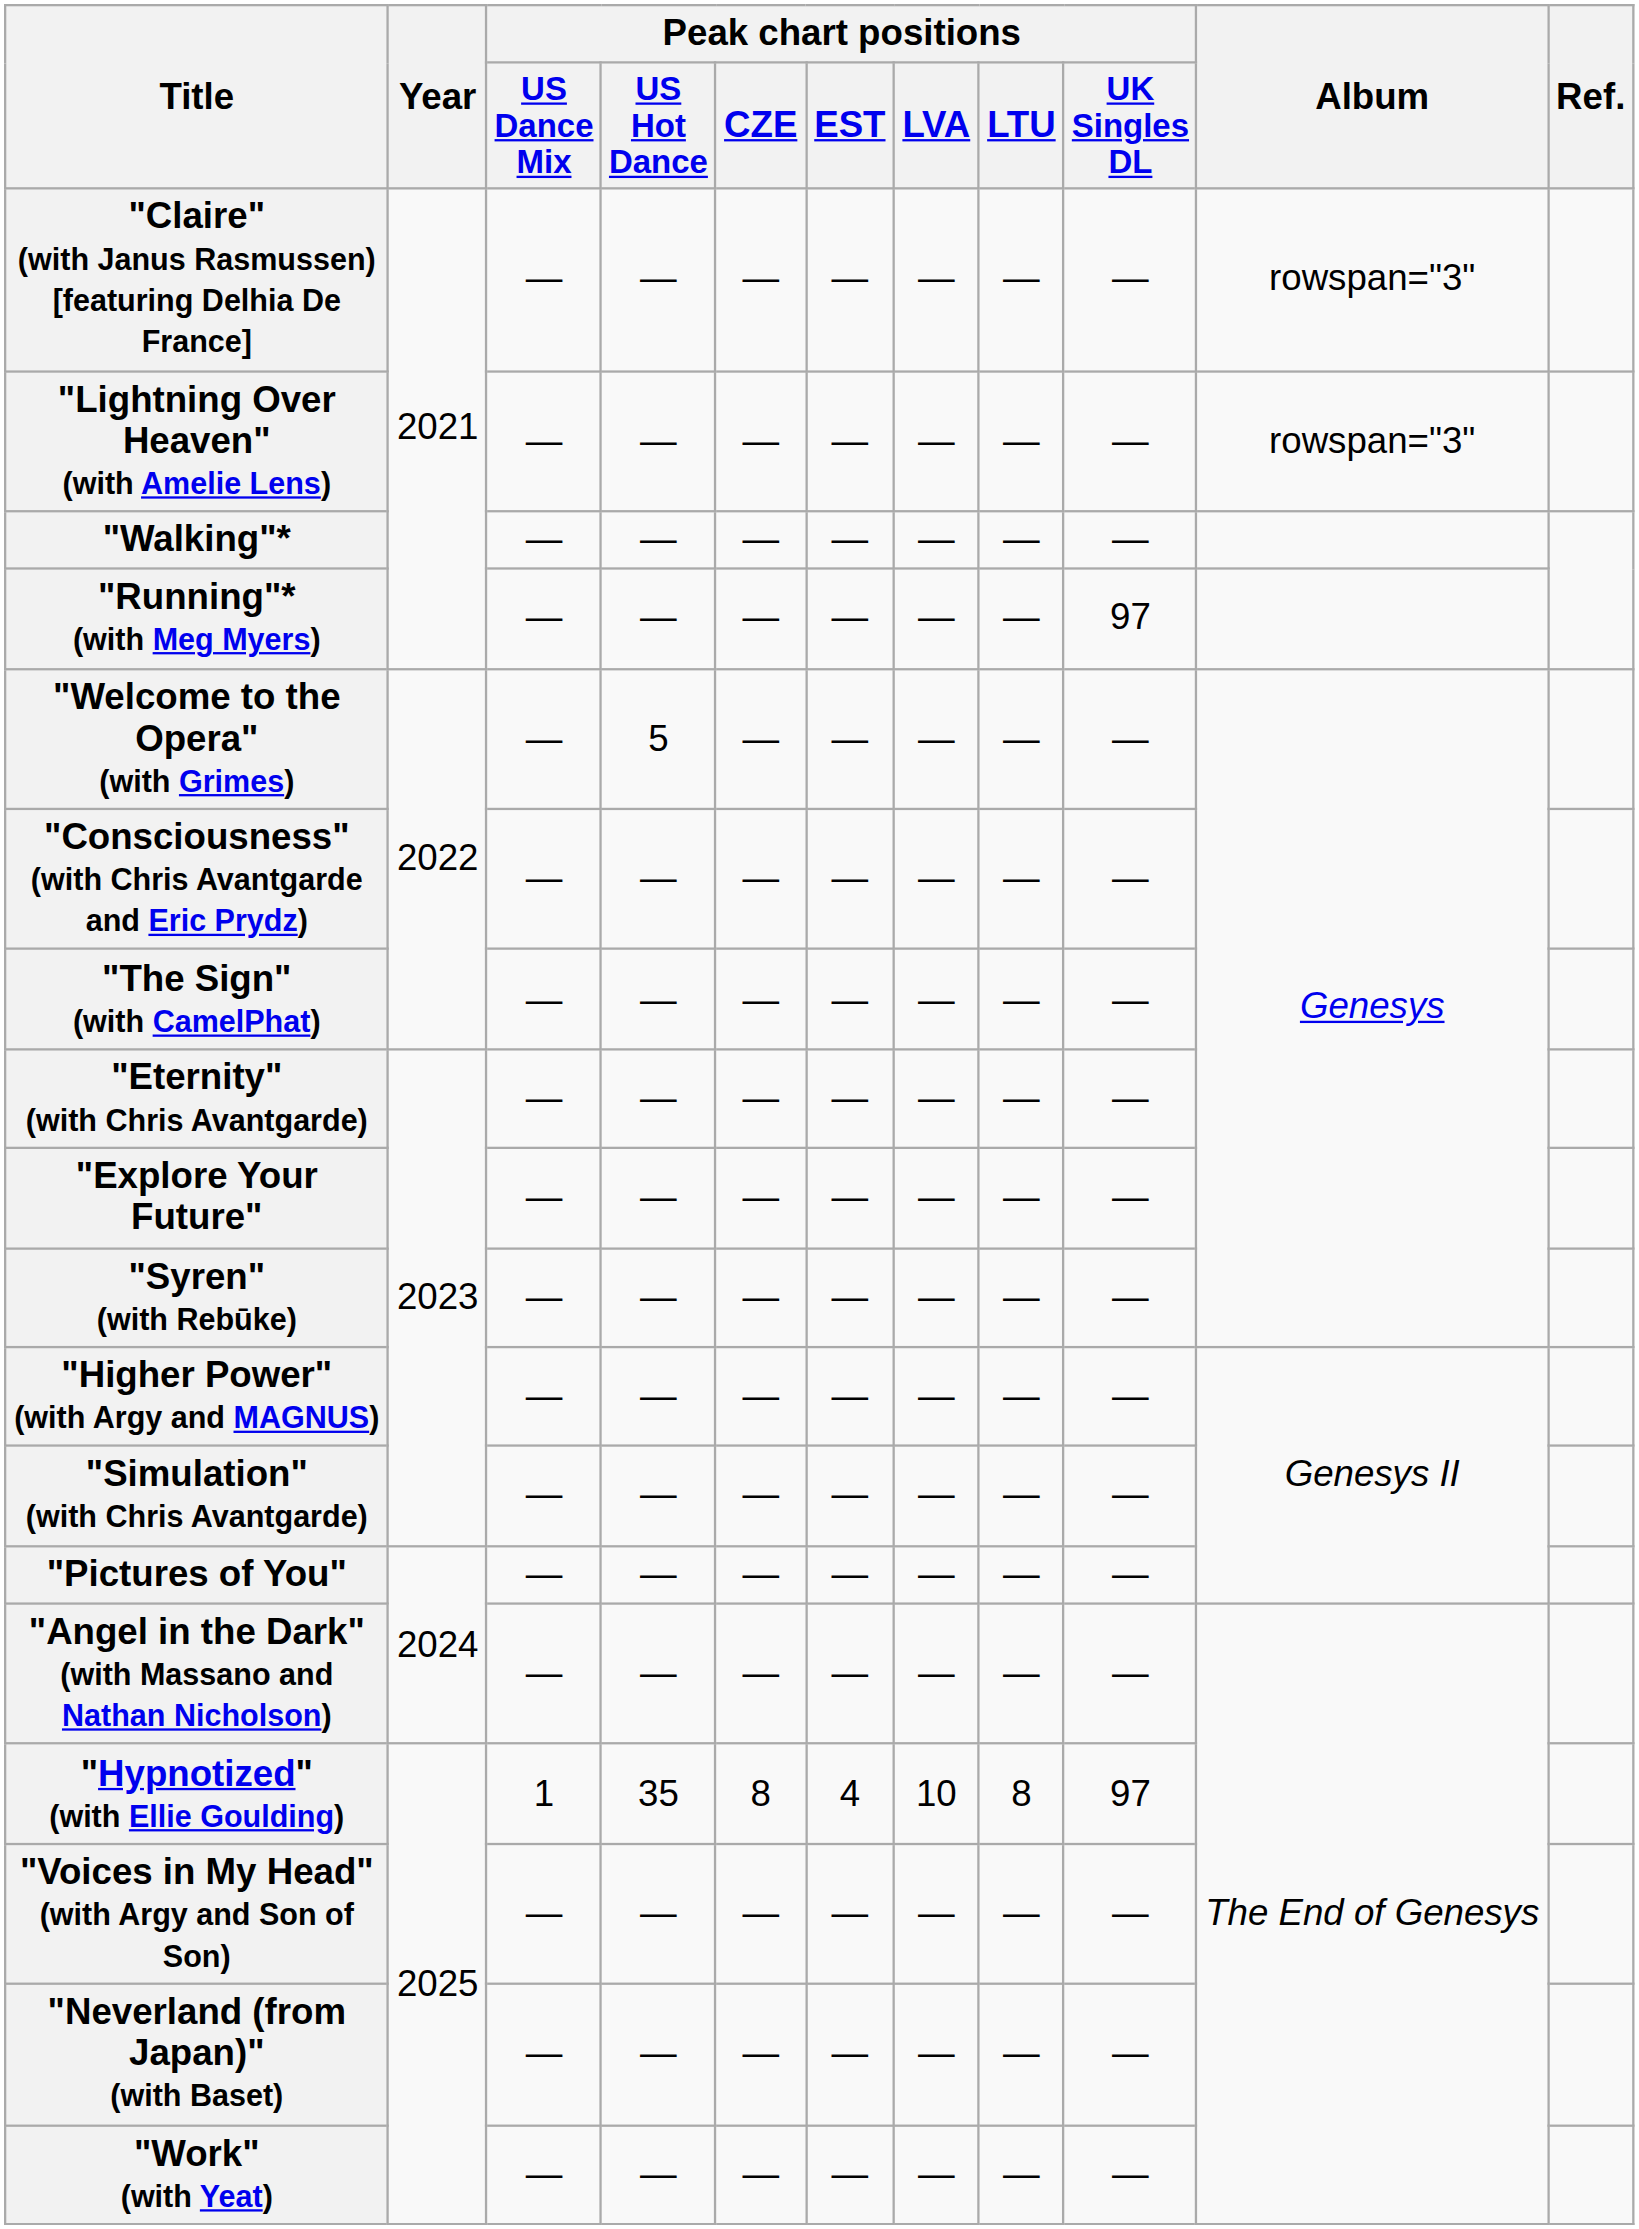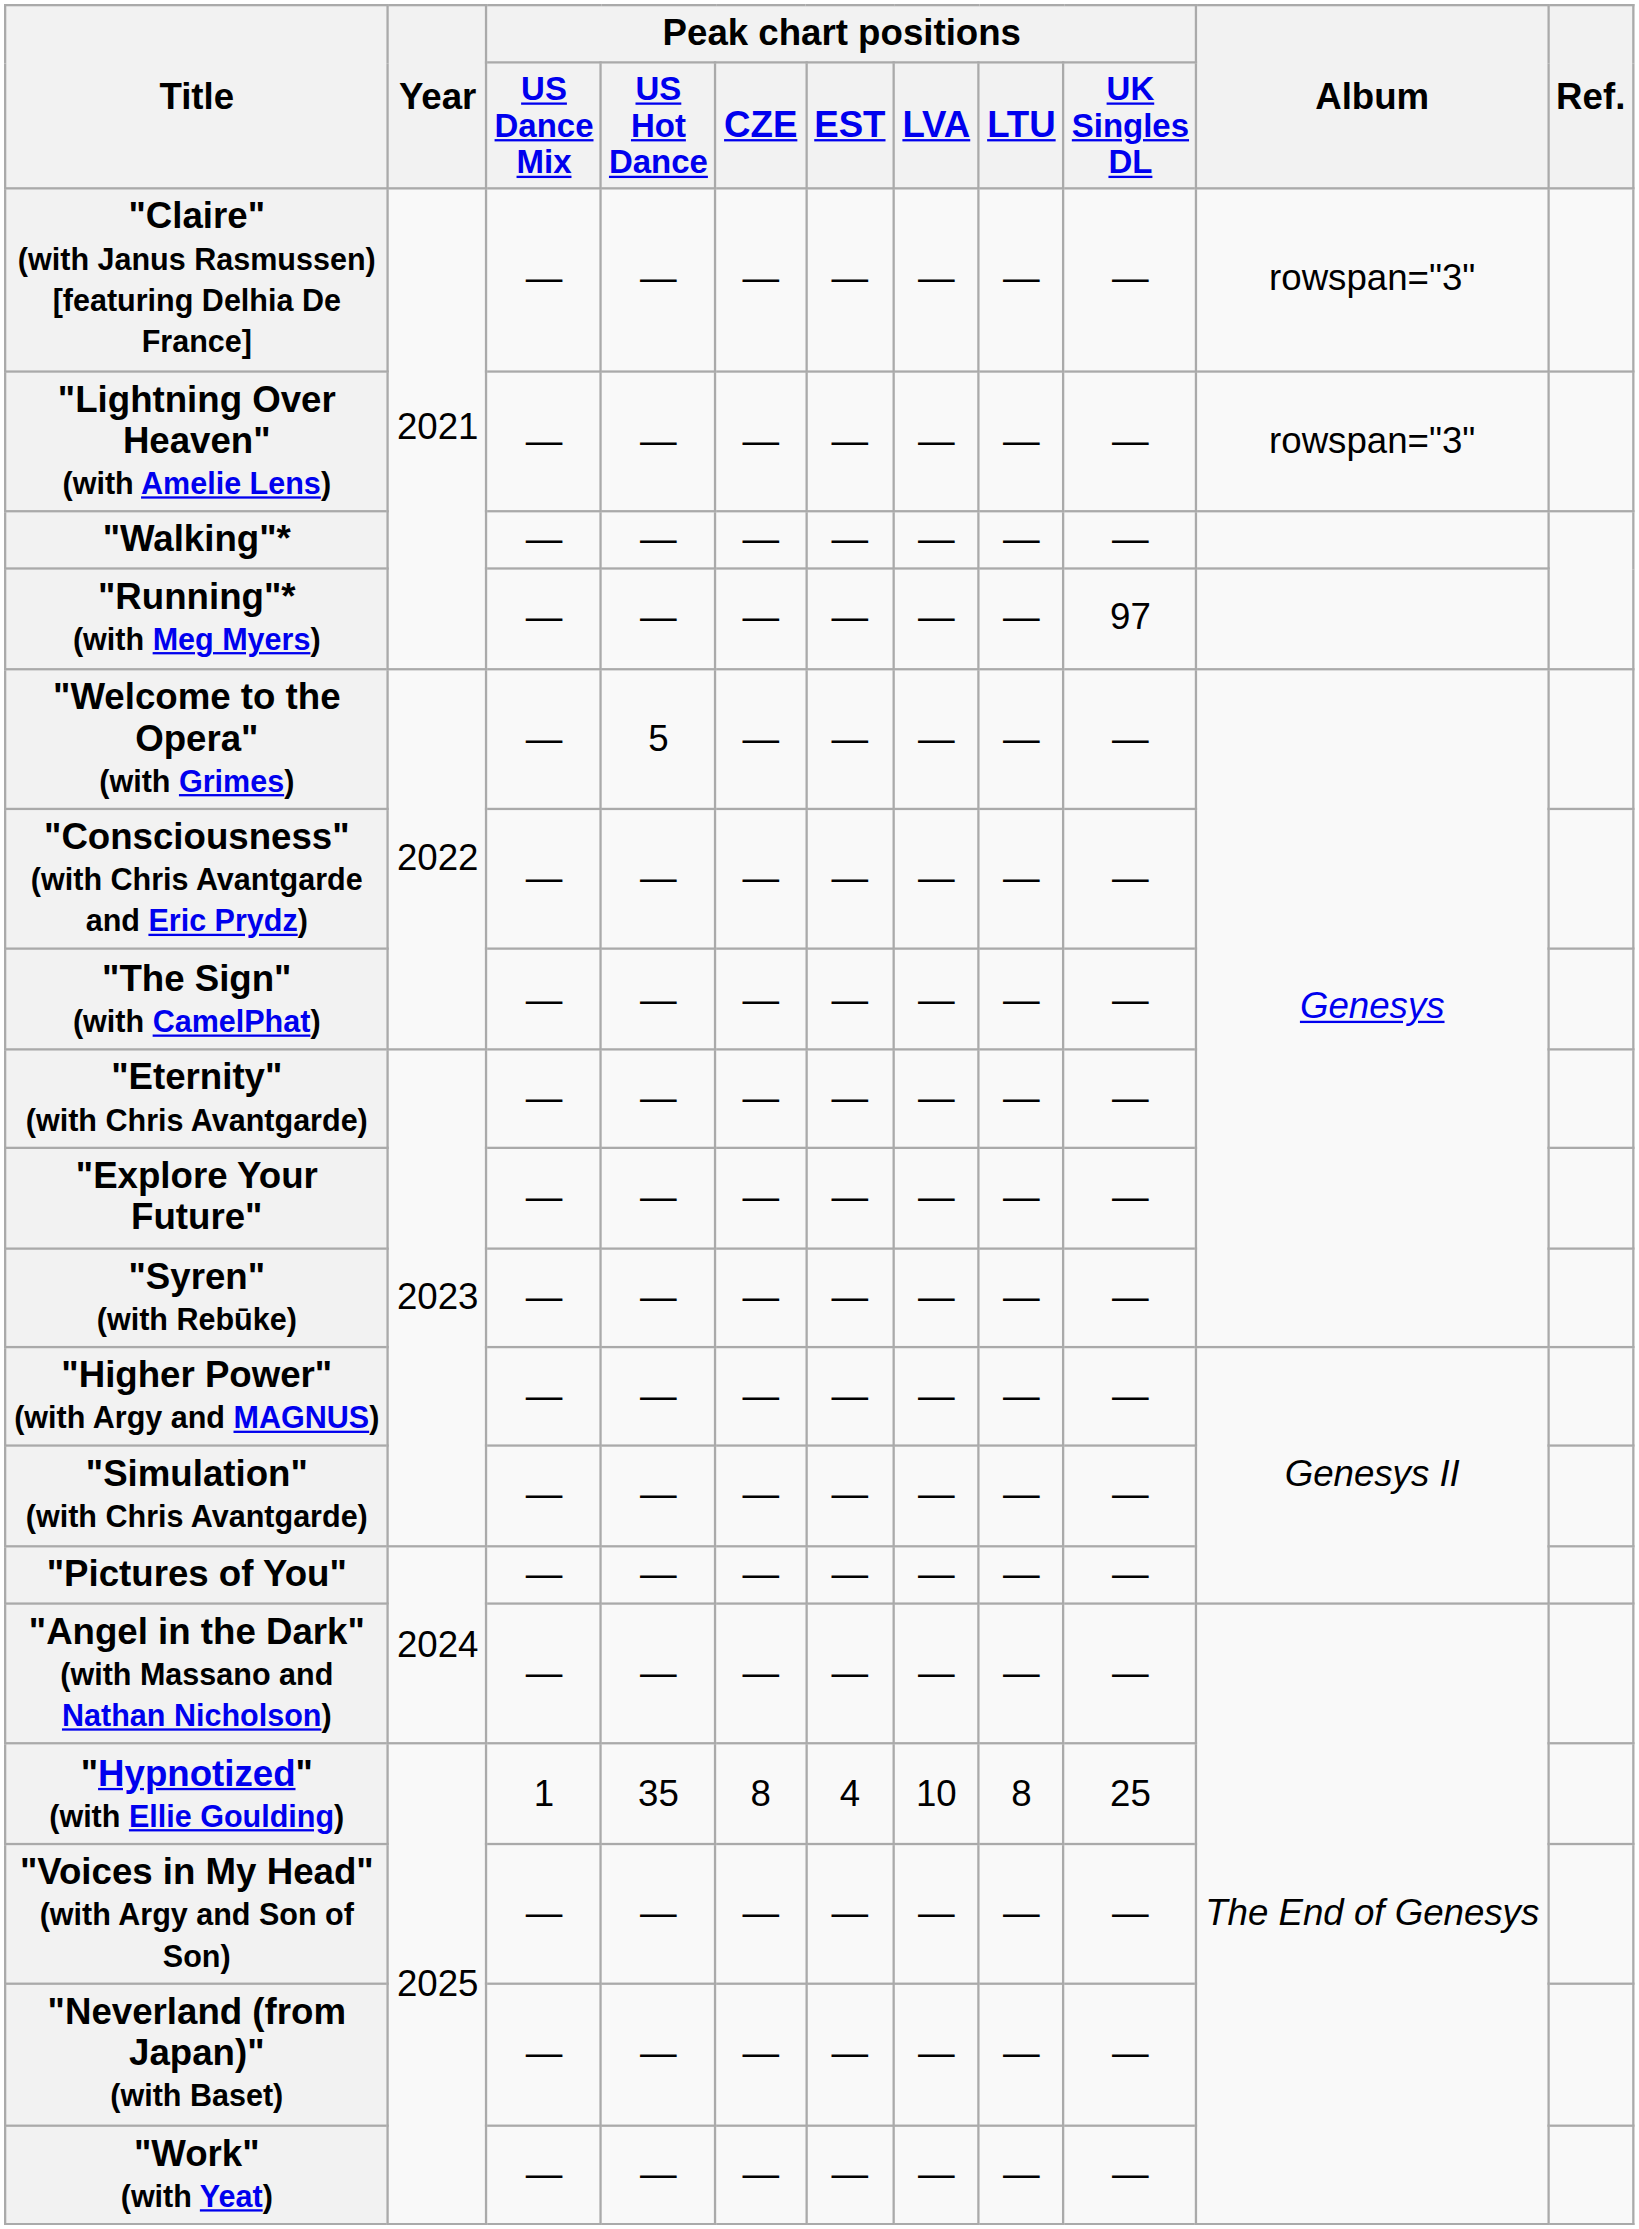(1130, 1793) 97 -> (1130, 1793) 25
